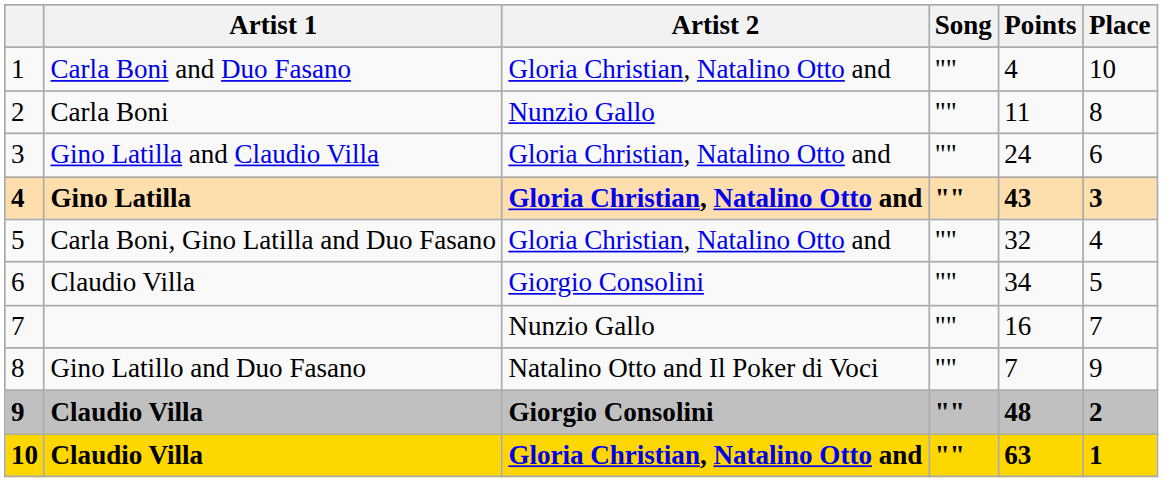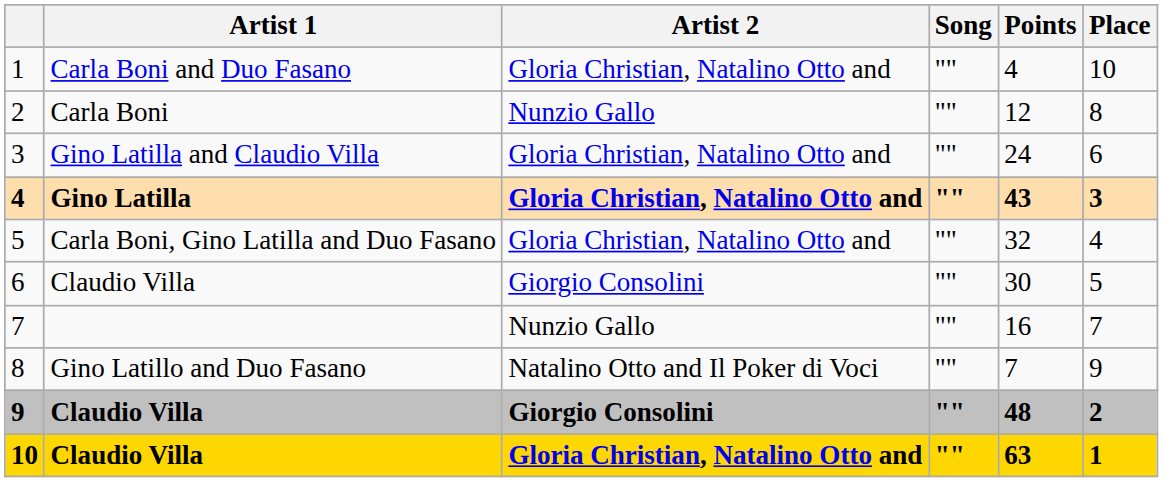(1017, 111) 11 -> (1018, 111) 12
(1018, 283) 34 -> (1018, 283) 30
